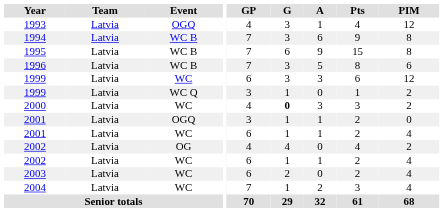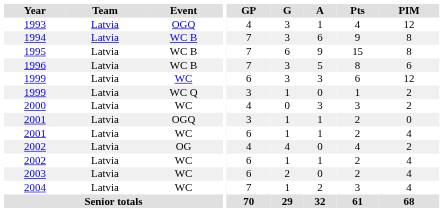(287, 106) bold -> (287, 106) normal
